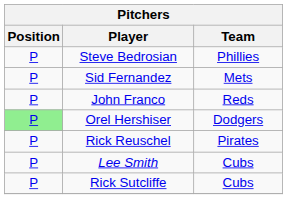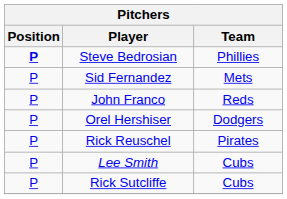(34, 57) normal -> (34, 57) bold
(34, 120) lightgreen background -> (34, 120) no background
